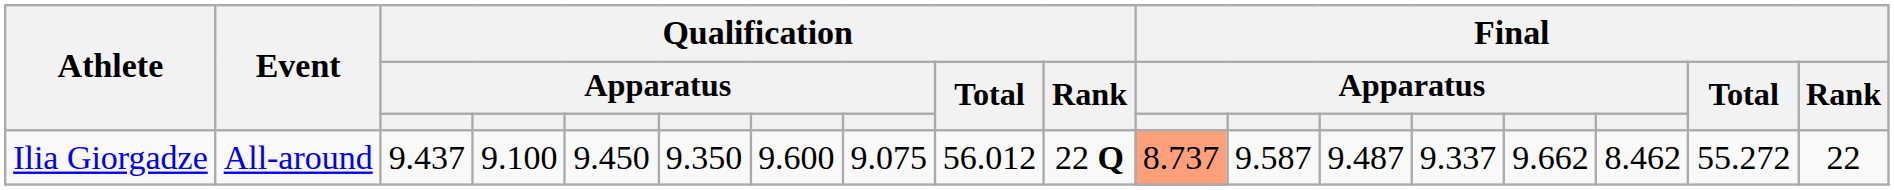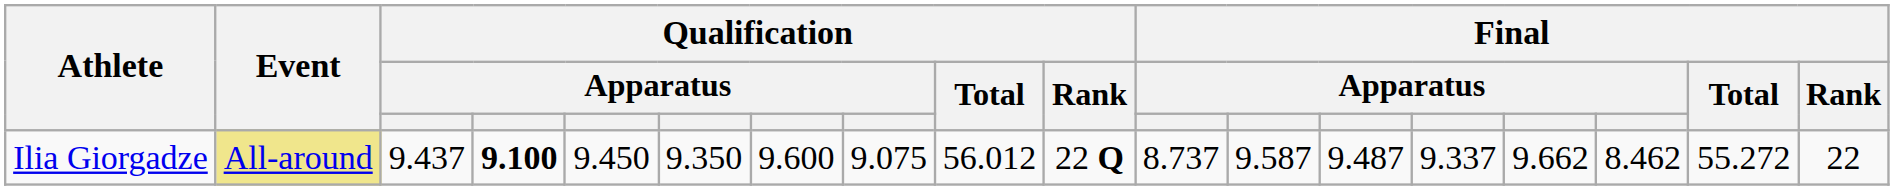(298, 157) no background -> (298, 157) khaki background
(519, 157) normal -> (519, 157) bold
(1181, 157) lightsalmon background -> (1181, 157) no background
